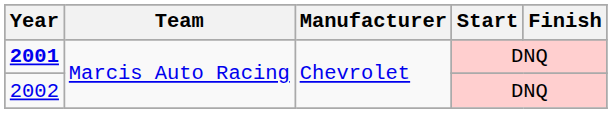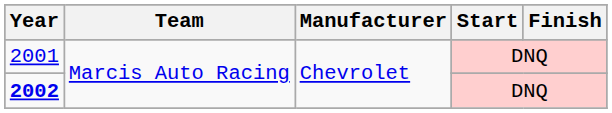(34, 56) bold -> (34, 56) normal
(34, 91) normal -> (34, 91) bold
